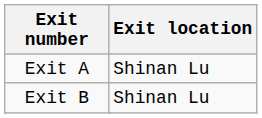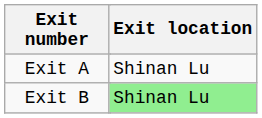(161, 98) no background -> (161, 98) lightgreen background
